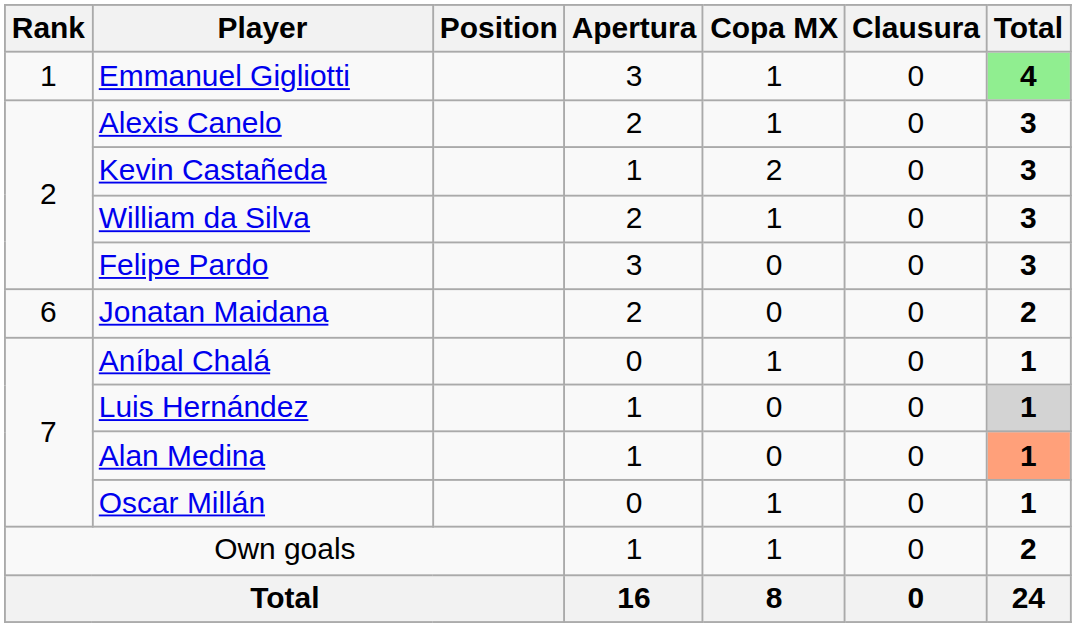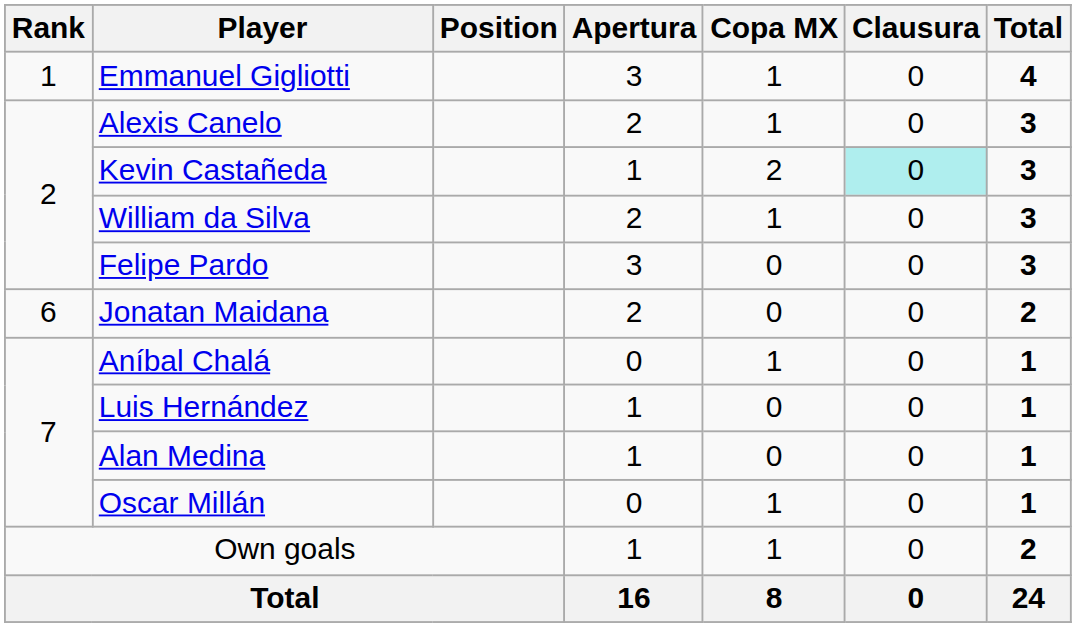(1028, 75) lightgreen background -> (1028, 75) no background
(916, 170) no background -> (916, 170) paleturquoise background
(1028, 407) lightgrey background -> (1028, 407) no background
(1028, 455) lightsalmon background -> (1028, 455) no background
